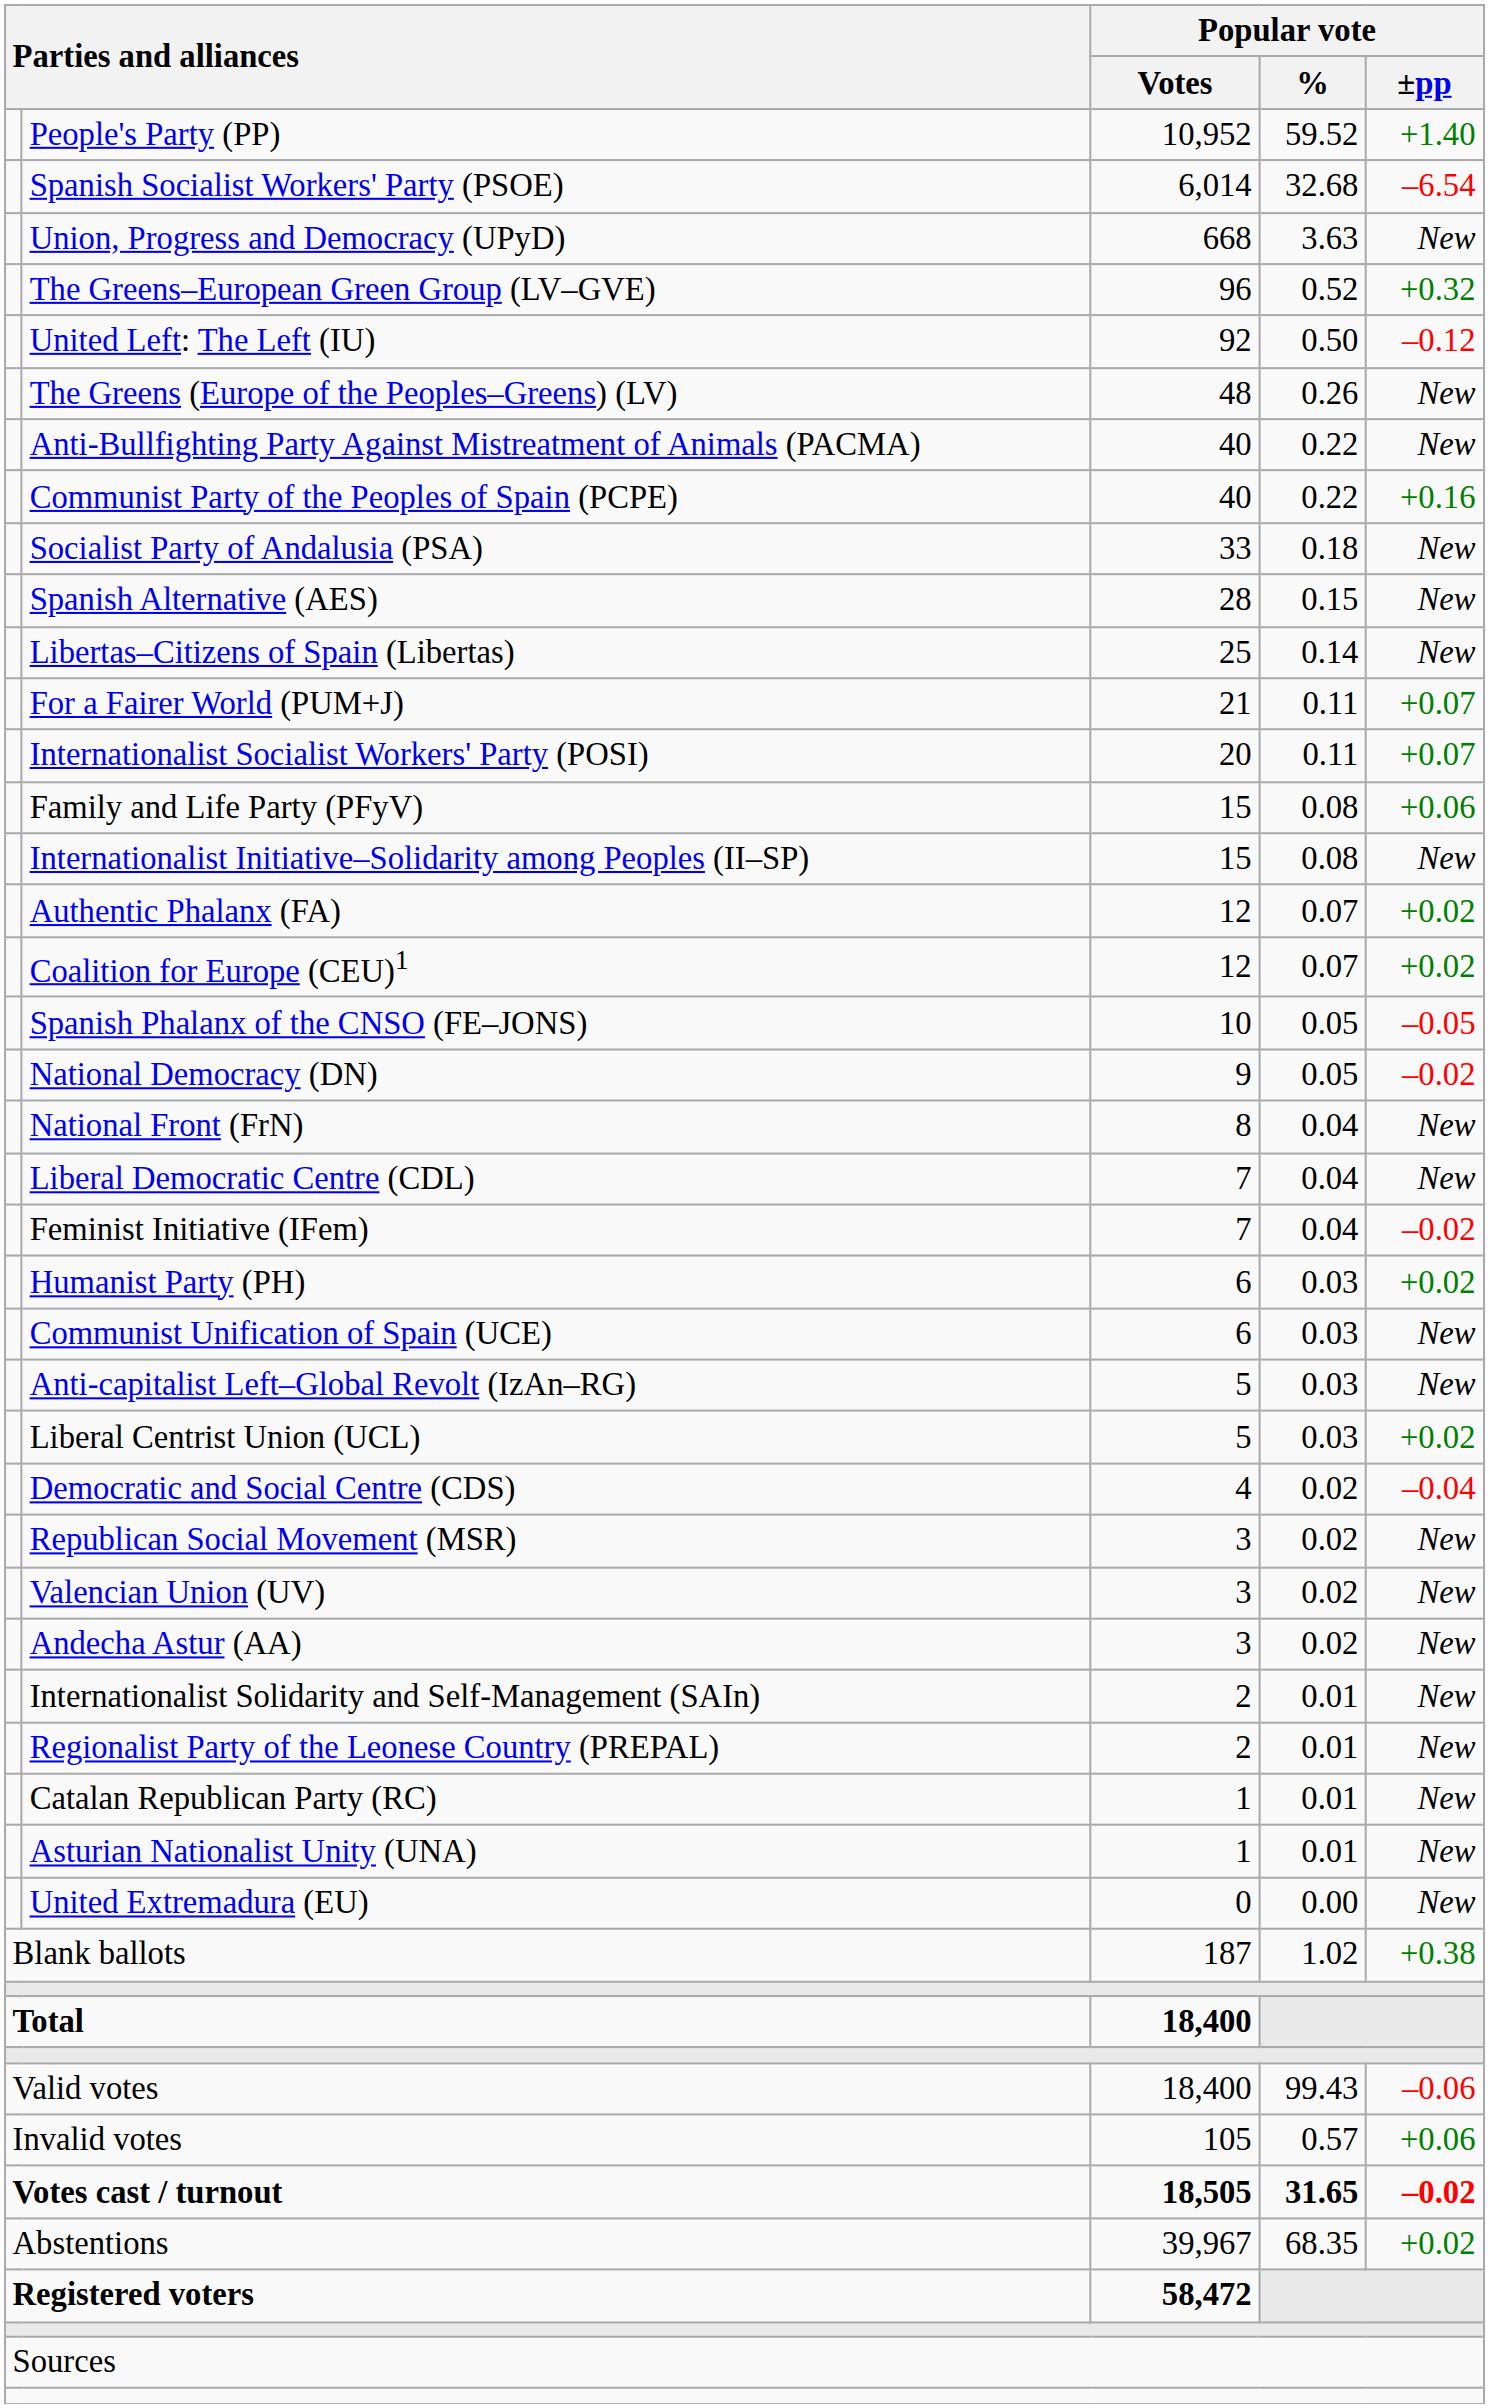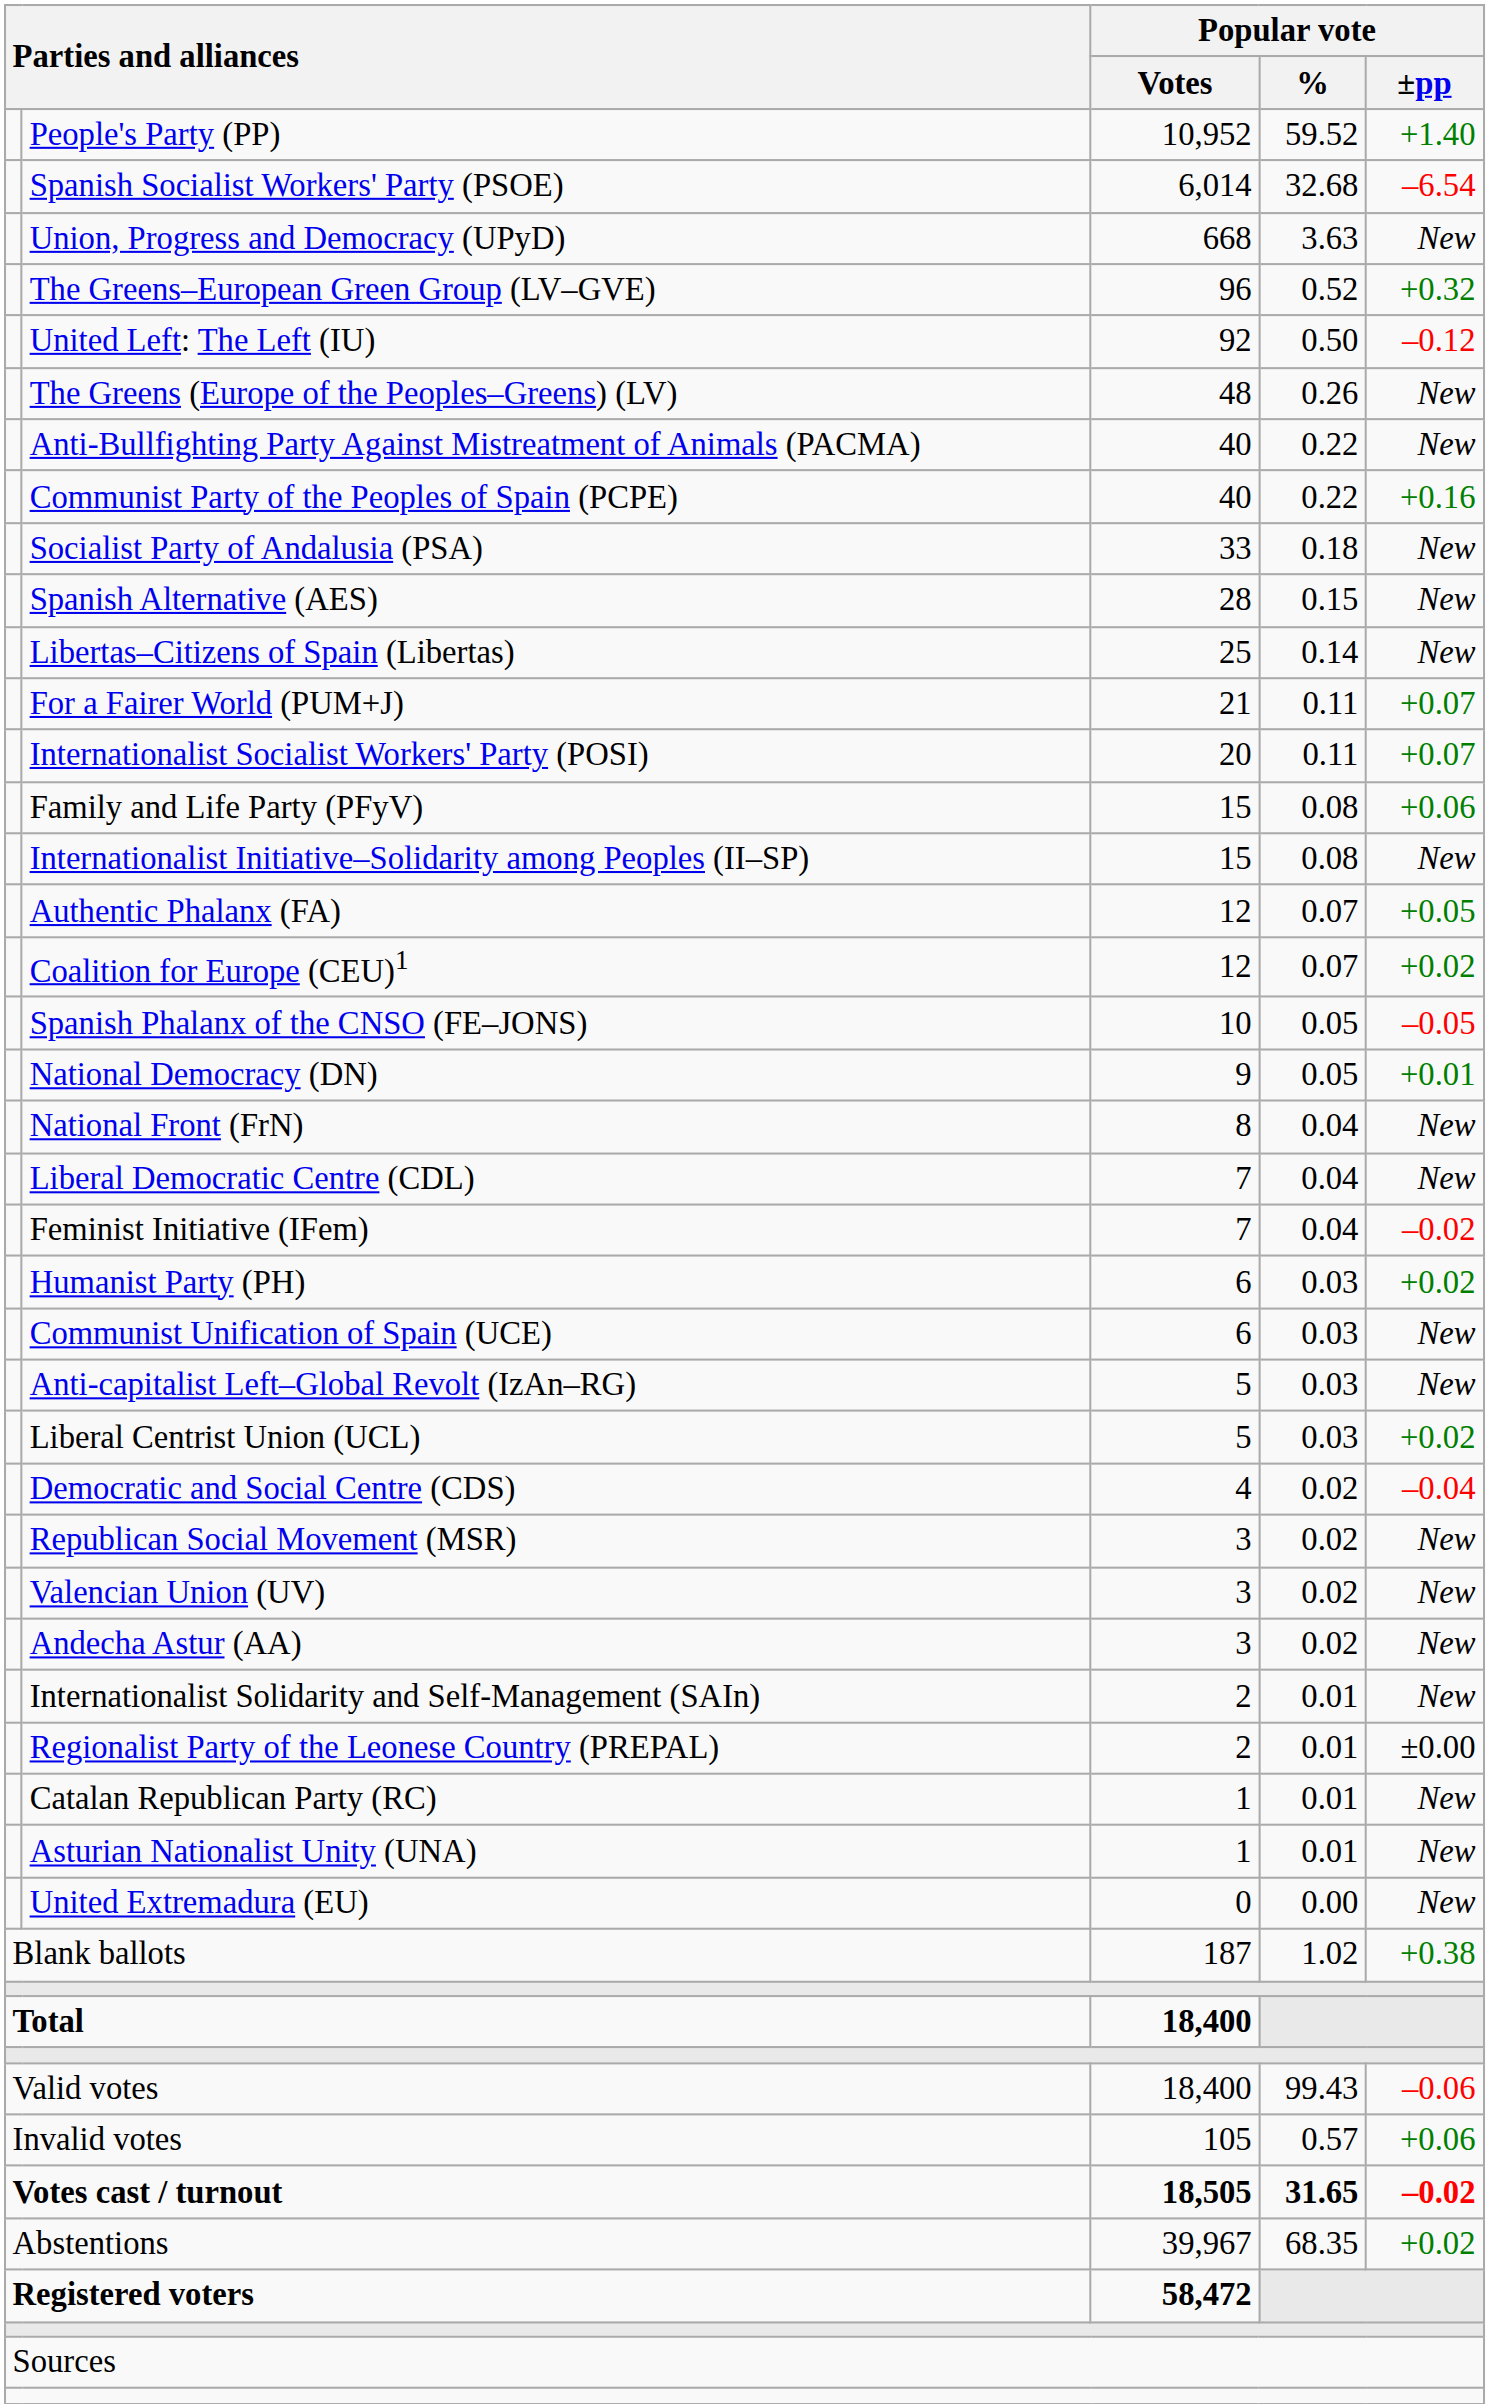(1438, 910) +0.02 -> (1438, 910) +0.05
(1439, 1074) –0.02 -> (1438, 1074) +0.01
(1446, 1747) New -> (1438, 1747) ±0.00
